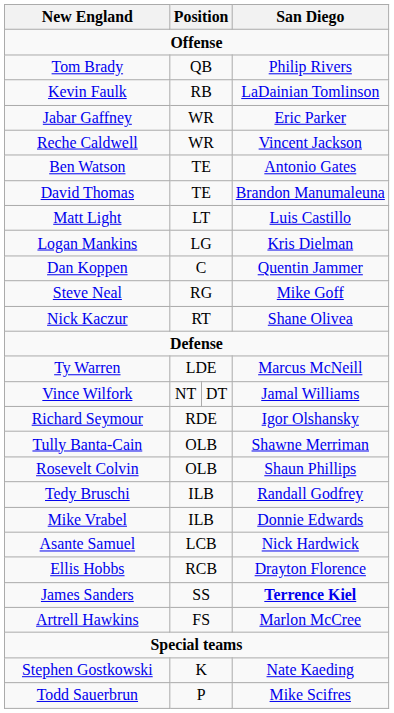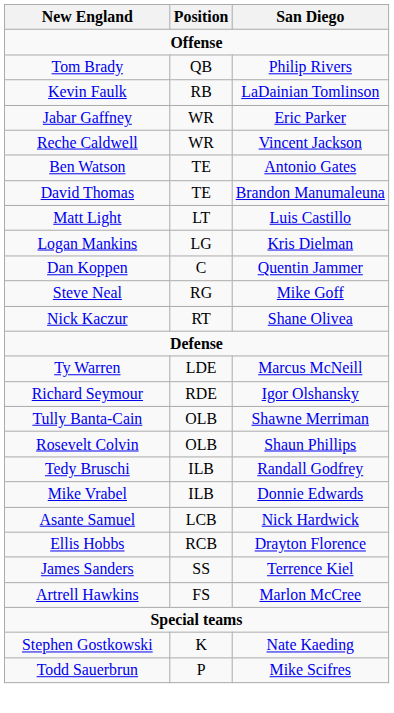- row: (87, 393)
(310, 594) bold -> (310, 569) normal
